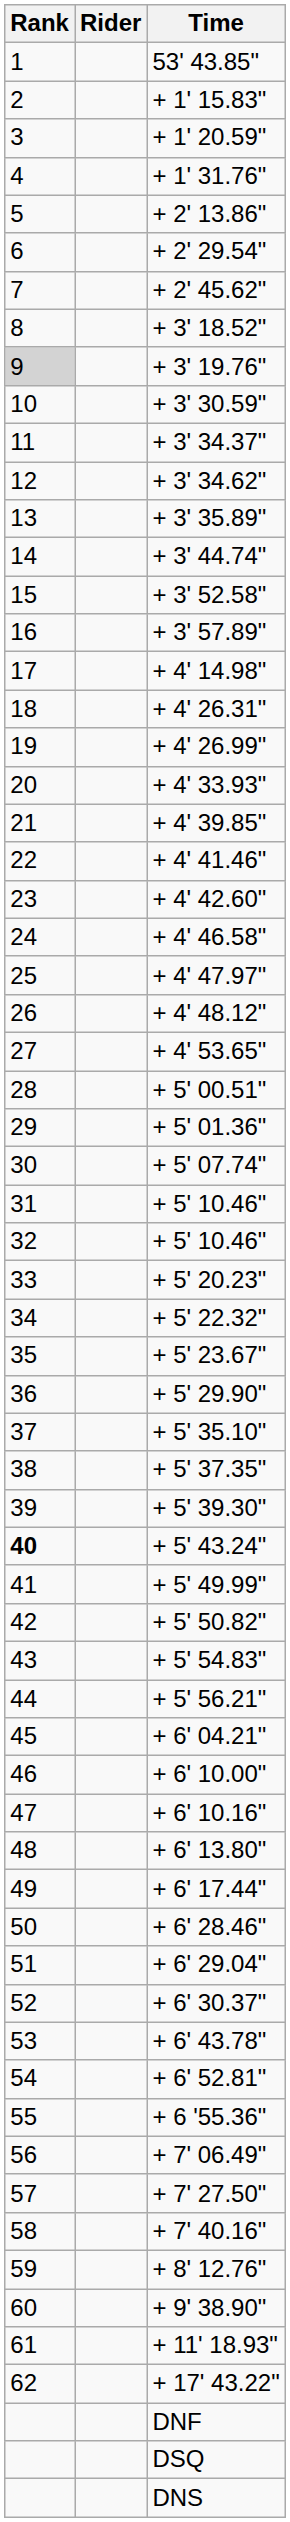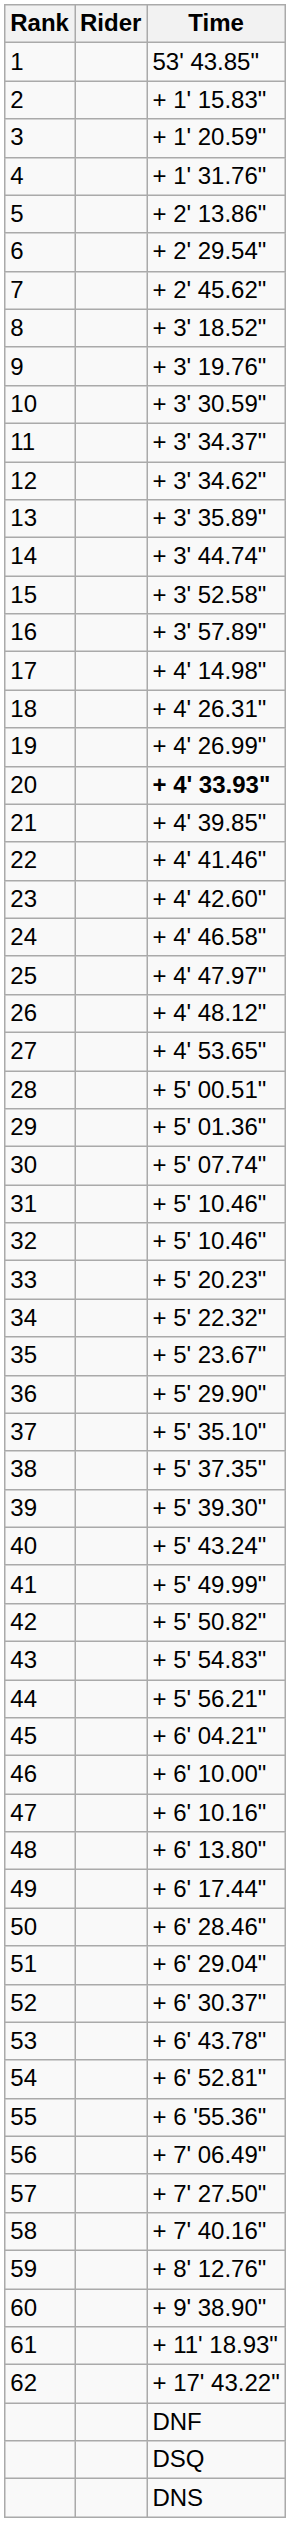(17, 366) lightgrey background -> (17, 366) no background
(209, 784) normal -> (211, 784) bold
(24, 1546) bold -> (24, 1546) normal
